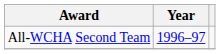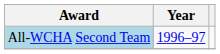(79, 37) no background -> (79, 37) lightblue background
